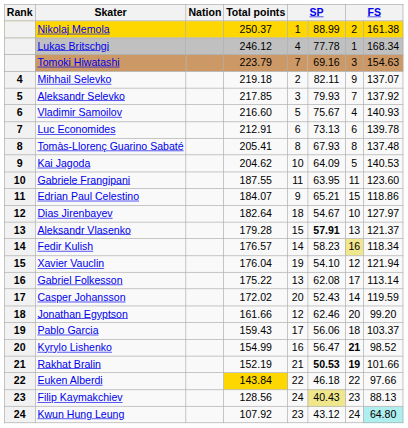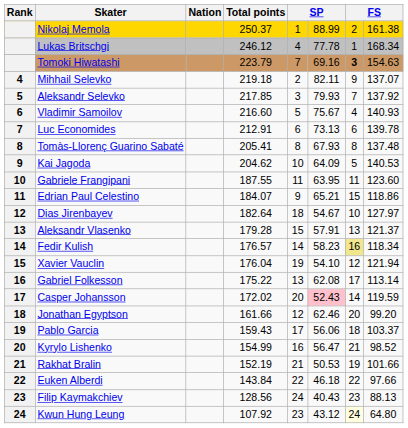(354, 63) normal -> (354, 63) bold
(327, 230) bold -> (327, 230) normal
(327, 297) no background -> (327, 297) pink background
(354, 347) bold -> (354, 347) normal
(327, 364) bold -> (327, 364) normal
(354, 364) bold -> (354, 364) normal
(256, 381) gold background -> (256, 381) no background
(327, 398) khaki background -> (327, 398) no background
(354, 414) no background -> (354, 414) lightyellow background
(383, 414) paleturquoise background -> (383, 414) no background
